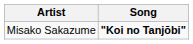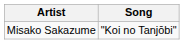(143, 30) bold -> (139, 30) normal
